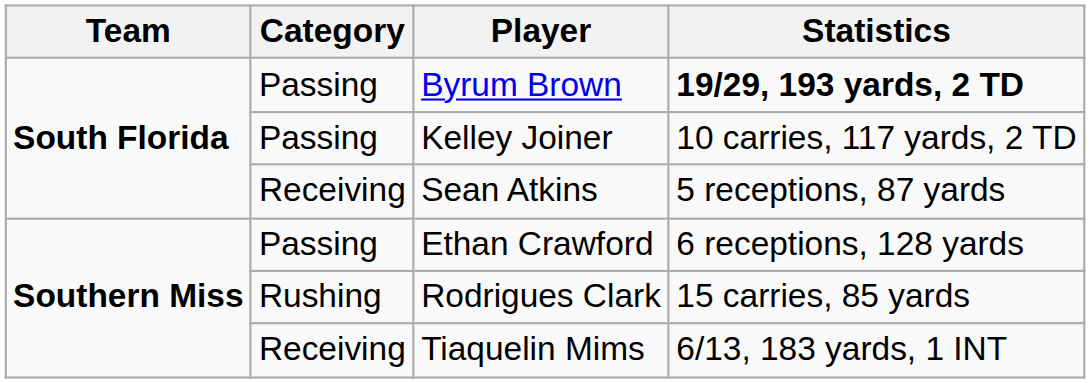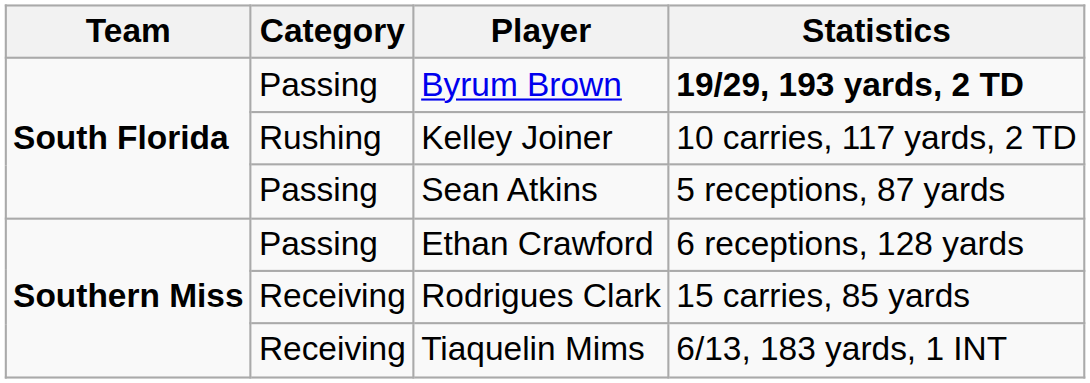(318, 137) Passing -> (320, 137) Rushing
(332, 190) Receiving -> (318, 190) Passing
(320, 296) Rushing -> (332, 296) Receiving
